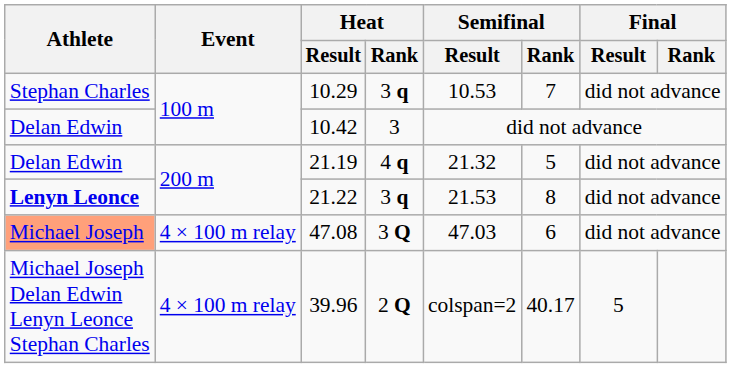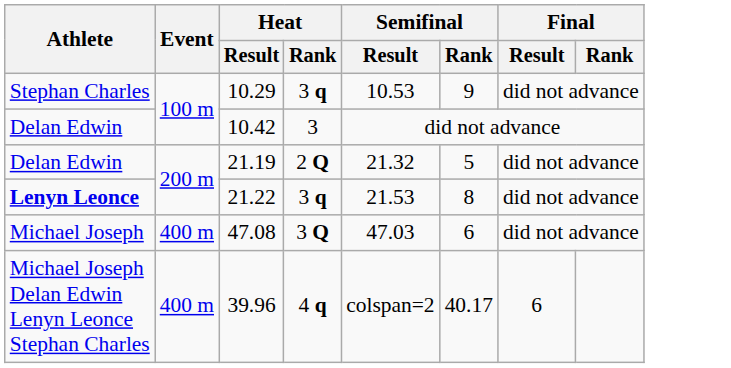(551, 91) 7 -> (469, 91) 9
(394, 162) 4 q -> (313, 162) 2 Q
(77, 233) lightsalmon background -> (77, 233) no background
(228, 233) 4 × 100 m relay -> (187, 233) 400 m
(228, 306) 4 × 100 m relay -> (187, 306) 400 m
(394, 306) 2 Q -> (313, 306) 4 q
(618, 306) 5 -> (537, 306) 6
